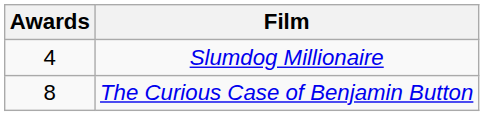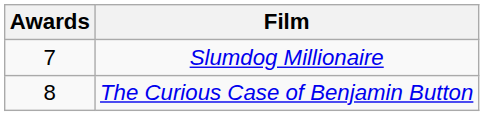(50, 57) 4 -> (50, 57) 7
